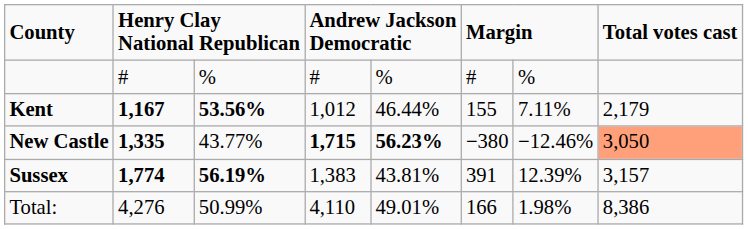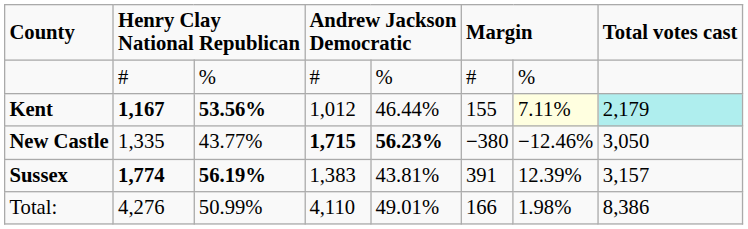(544, 109) no background -> (544, 109) lightyellow background
(626, 109) no background -> (626, 109) paleturquoise background
(141, 142) bold -> (141, 142) normal
(626, 142) lightsalmon background -> (626, 142) no background
